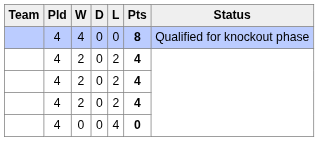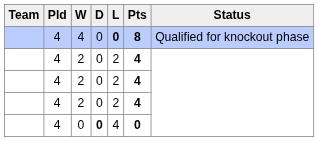(116, 37) normal -> (116, 37) bold
(99, 125) normal -> (99, 125) bold
